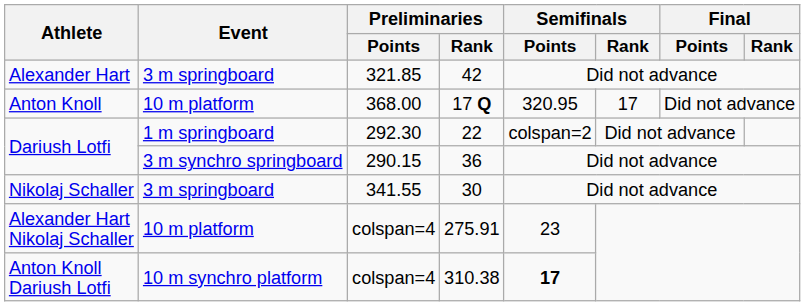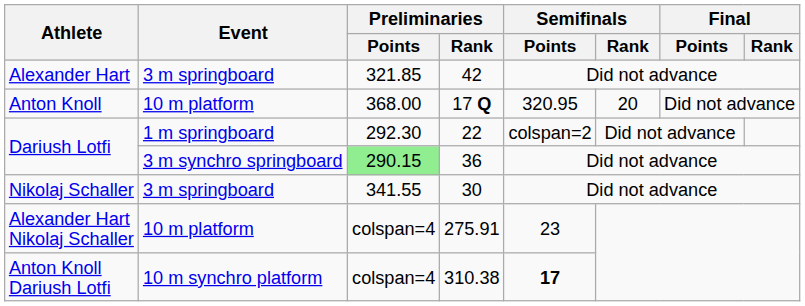(628, 104) 17 -> (628, 104) 20
(394, 161) no background -> (394, 161) lightgreen background
